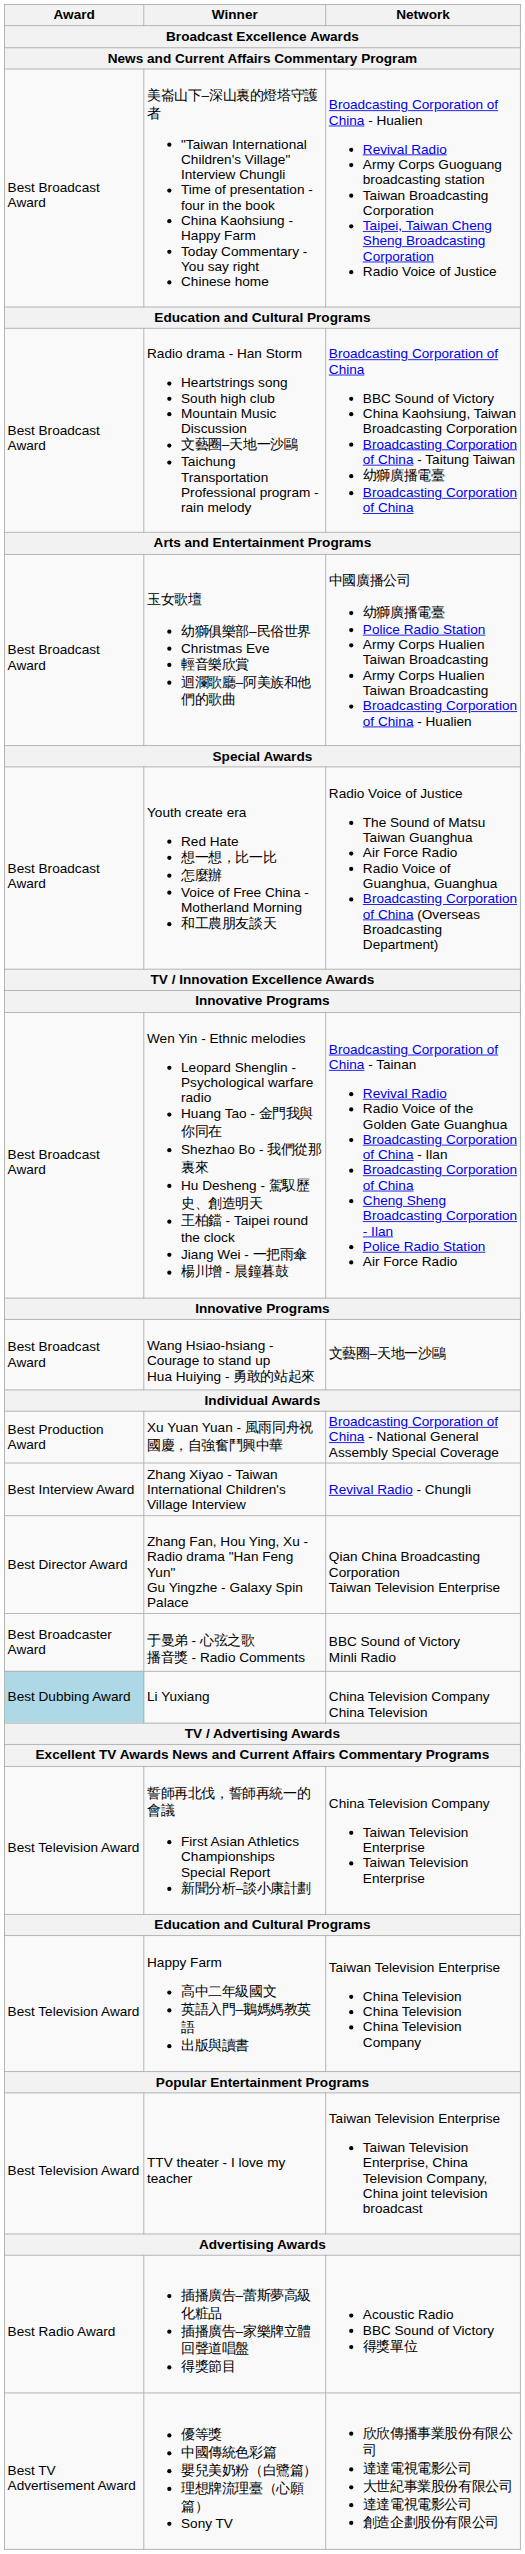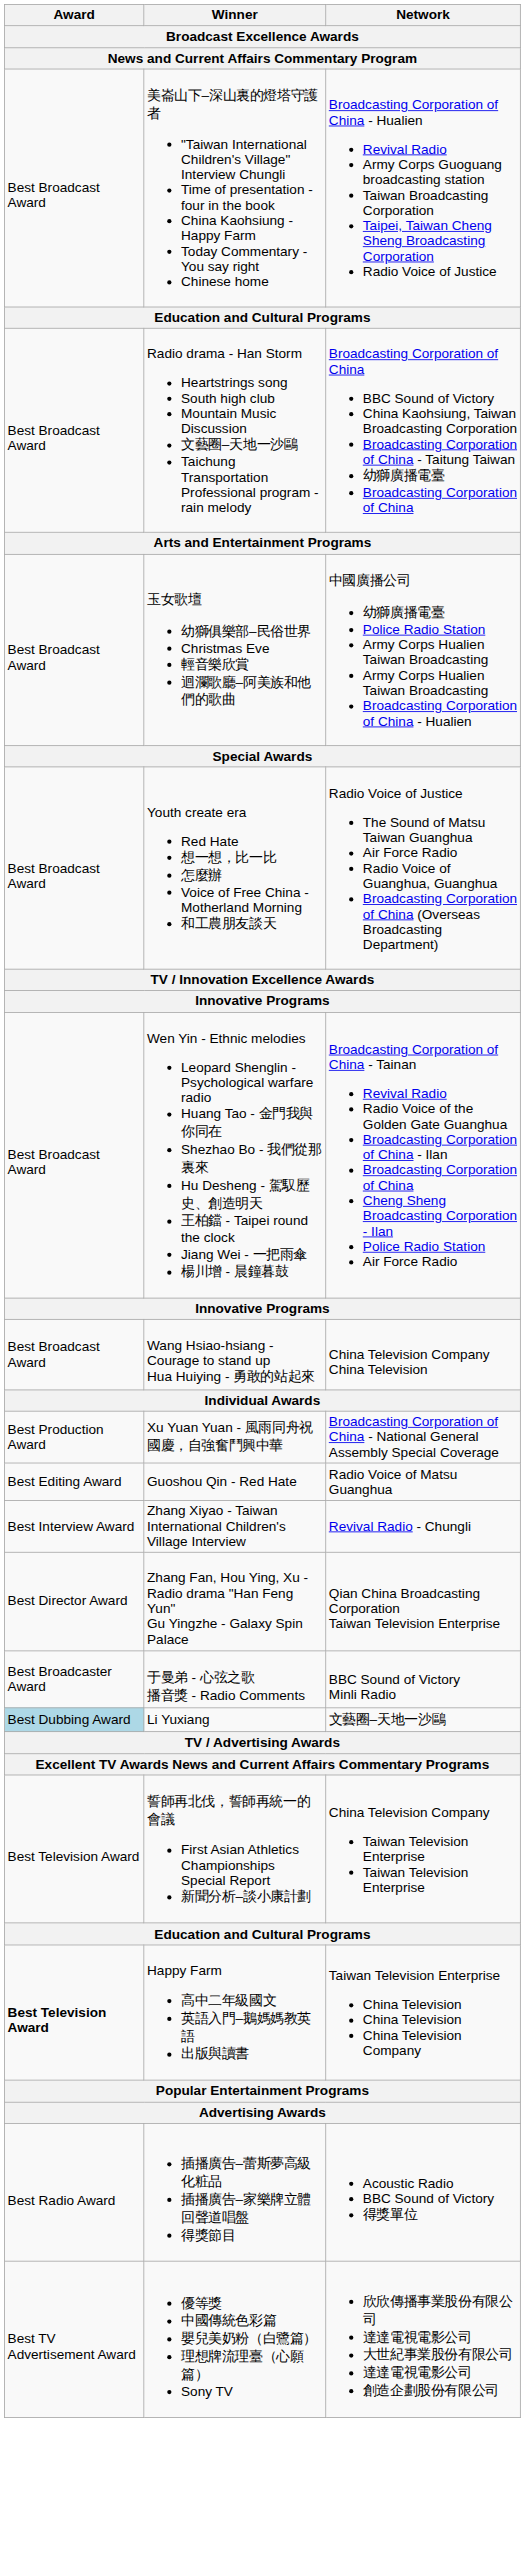(387, 1354) 文藝圈–天地一沙鷗 -> (409, 1362) China Television Company China Television
+ row: (222, 1481)
(409, 1704) China Television Company China Television -> (387, 1719) 文藝圈–天地一沙鷗
(73, 2011) normal -> (57, 2020) bold
- row: (216, 2170)
